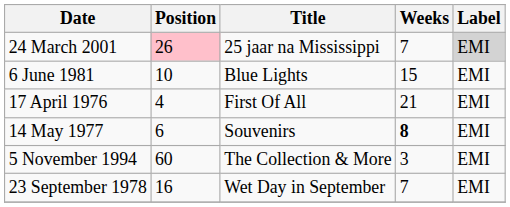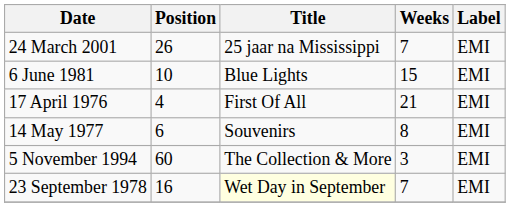(164, 46) pink background -> (164, 46) no background
(474, 46) lightgrey background -> (474, 46) no background
(404, 131) bold -> (404, 131) normal
(305, 187) no background -> (305, 187) lightyellow background
